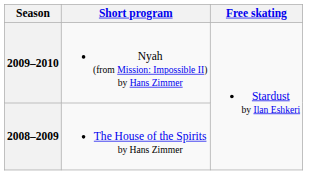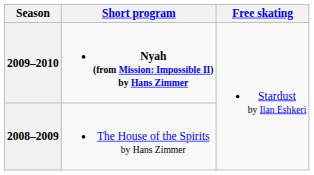(136, 69) normal -> (139, 69) bold
